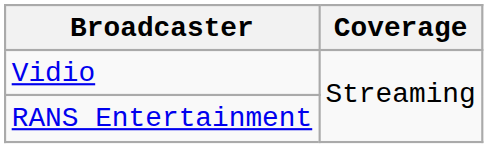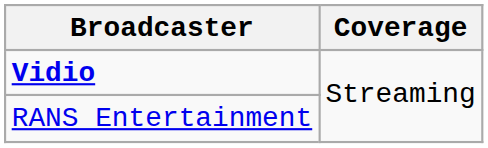(53, 73) normal -> (53, 73) bold
